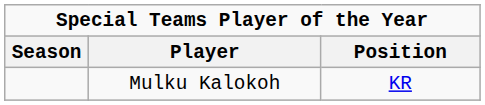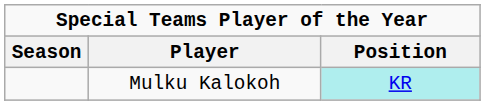(400, 84) no background -> (400, 84) paleturquoise background
